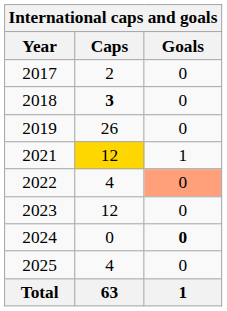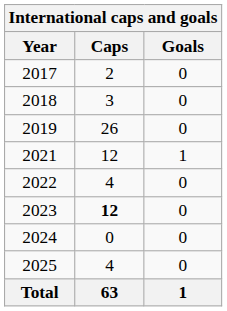(109, 100) bold -> (109, 100) normal
(109, 155) gold background -> (109, 155) no background
(183, 182) lightsalmon background -> (183, 182) no background
(109, 210) normal -> (109, 210) bold
(183, 237) bold -> (183, 237) normal
